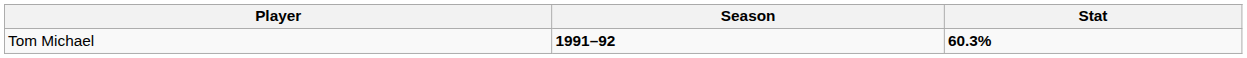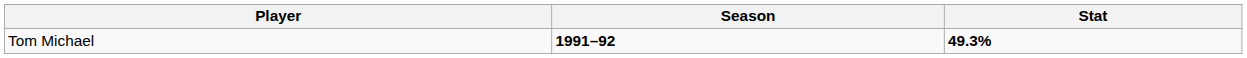(970, 41) 60.3% -> (970, 41) 49.3%
